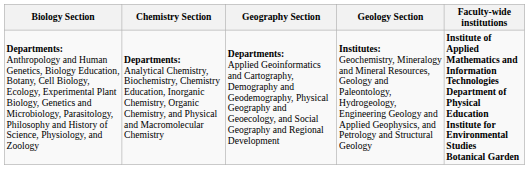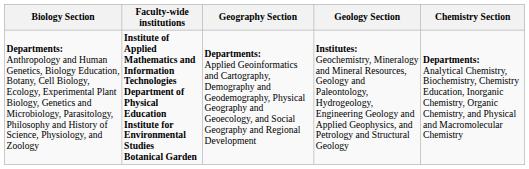columns swapped: (174, 17) <-> (484, 17)
